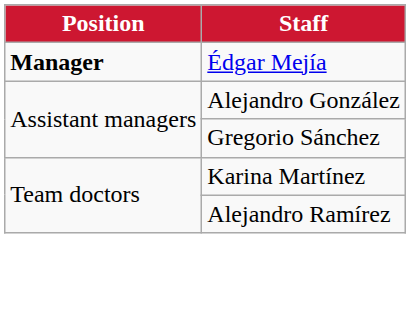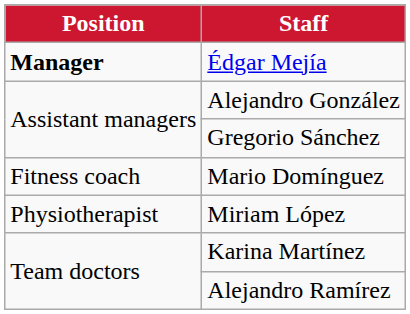+ row: (296, 175)
+ row: (276, 213)
